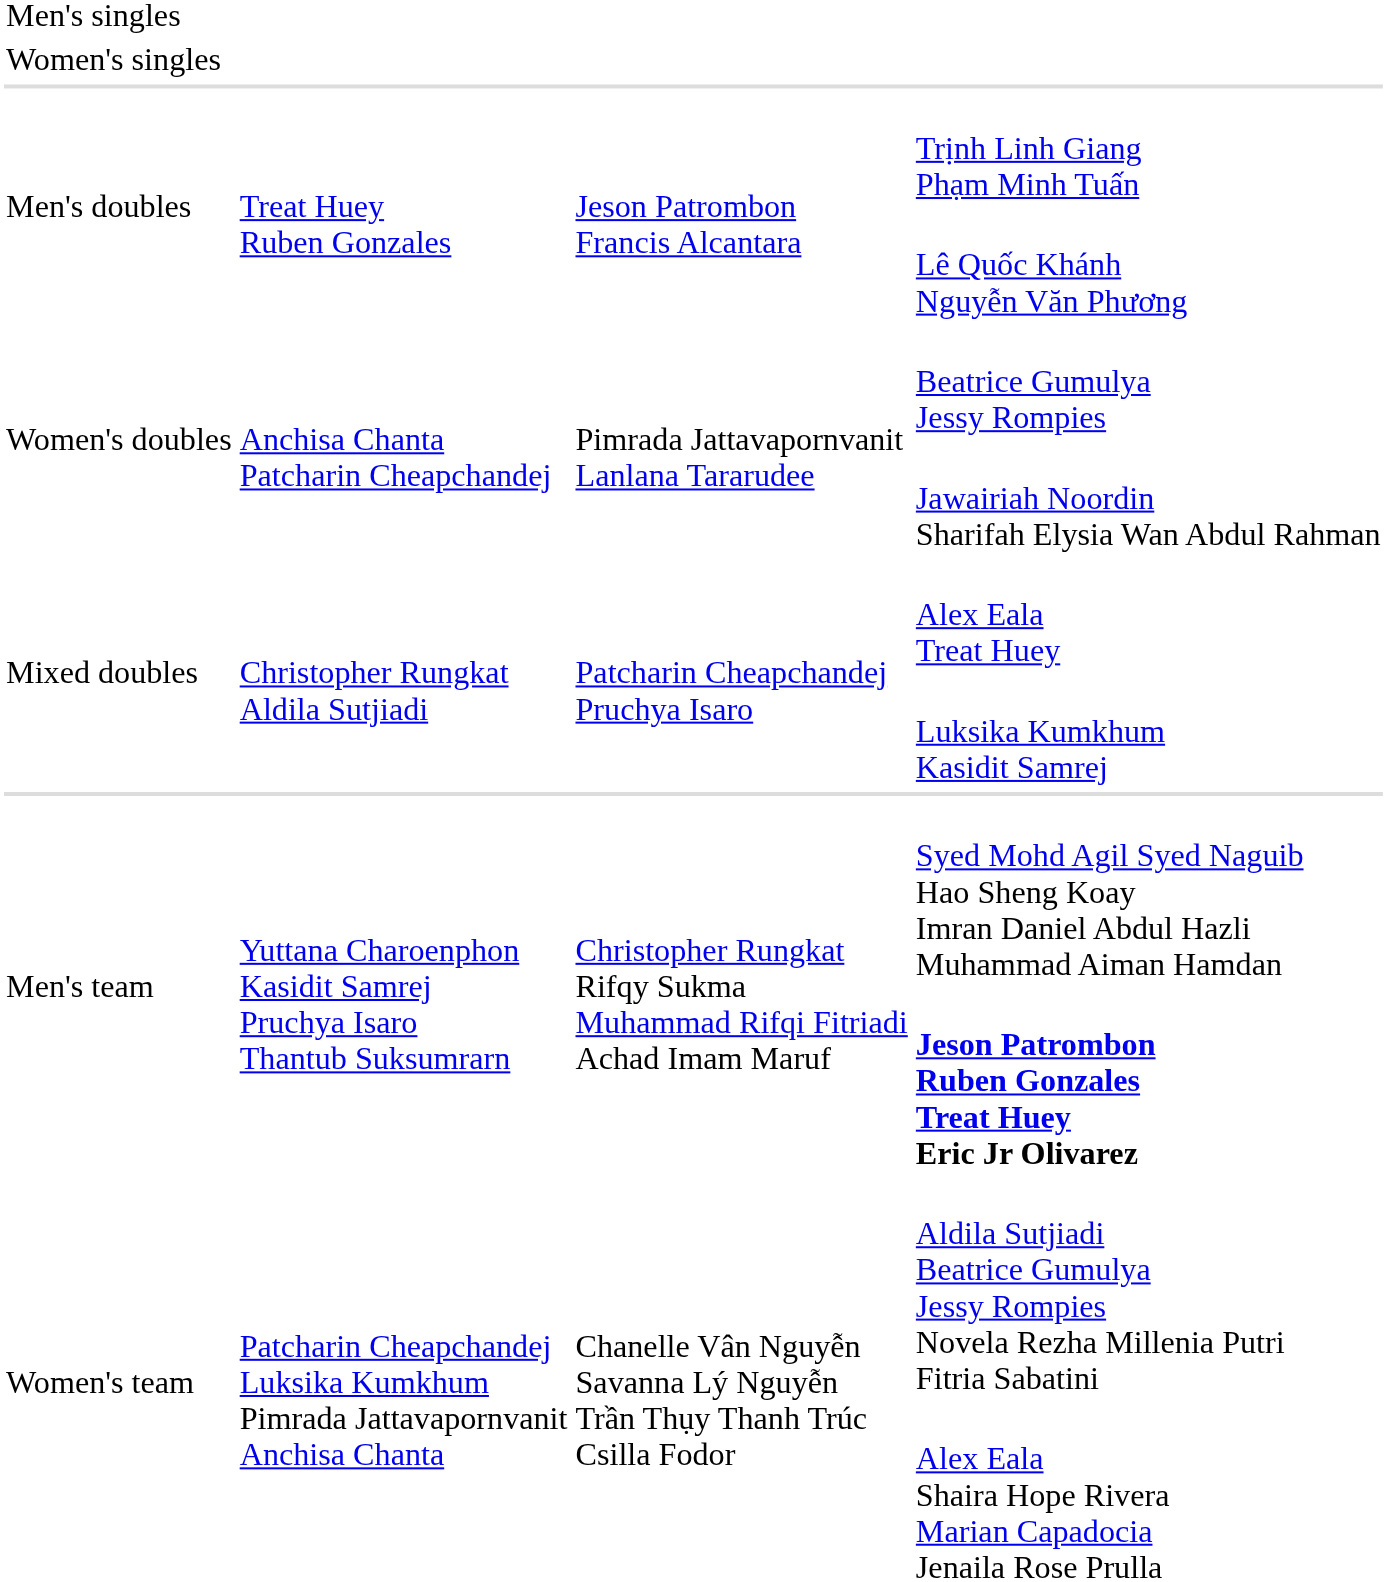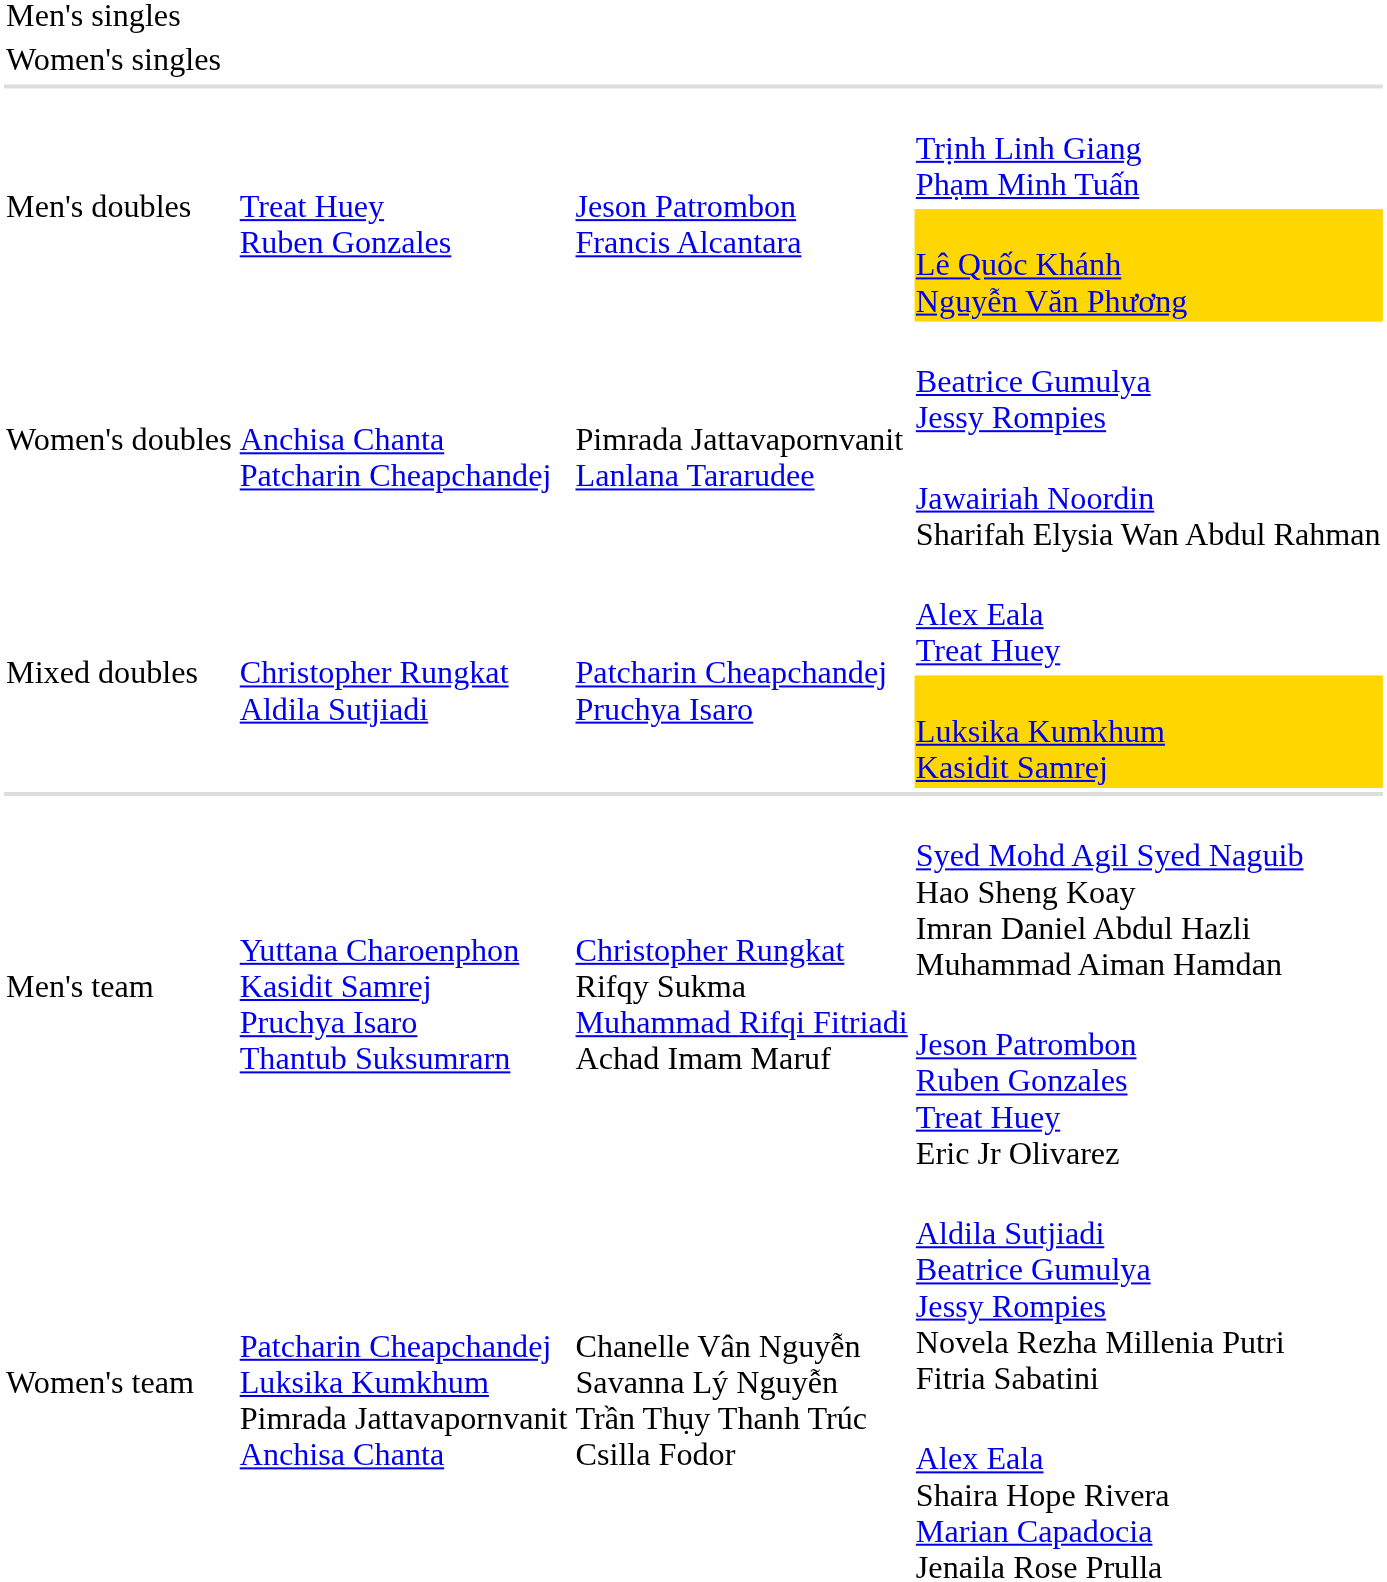(1052, 282) no background -> (1052, 282) gold background
(1040, 749) no background -> (1040, 749) gold background
(1036, 1099) bold -> (1026, 1099) normal
